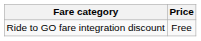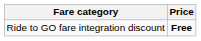(182, 28) normal -> (182, 28) bold
